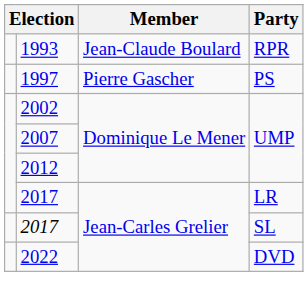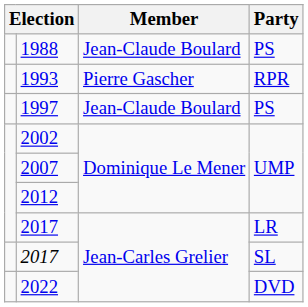+ row: (39, 49)
(162, 49) Jean-Claude Boulard -> (138, 78) Pierre Gascher
(138, 78) Pierre Gascher -> (162, 108) Jean-Claude Boulard
